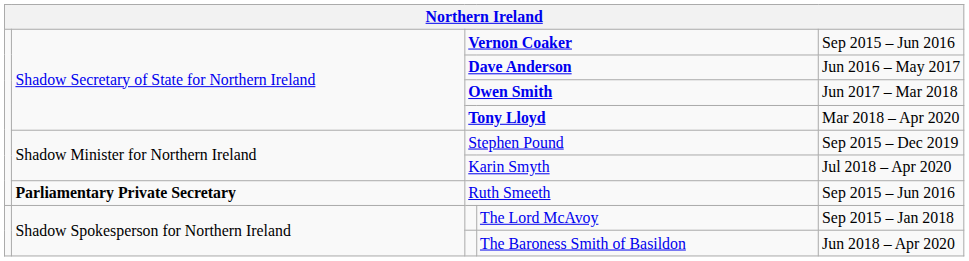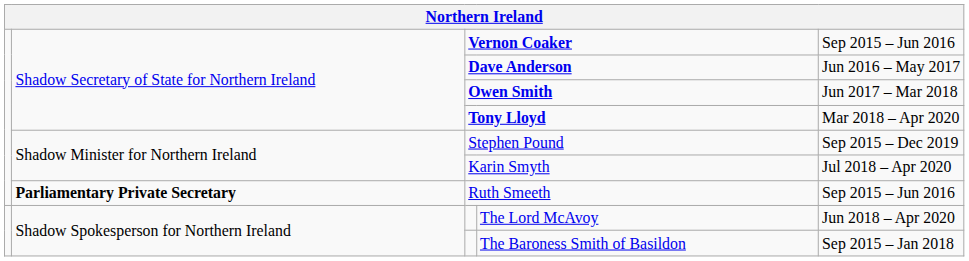(888, 218) Sep 2015 – Jan 2018 -> (888, 218) Jun 2018 – Apr 2020
(888, 243) Jun 2018 – Apr 2020 -> (888, 243) Sep 2015 – Jan 2018
